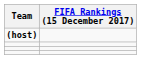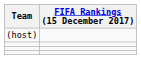(22, 35) bold -> (22, 35) normal
